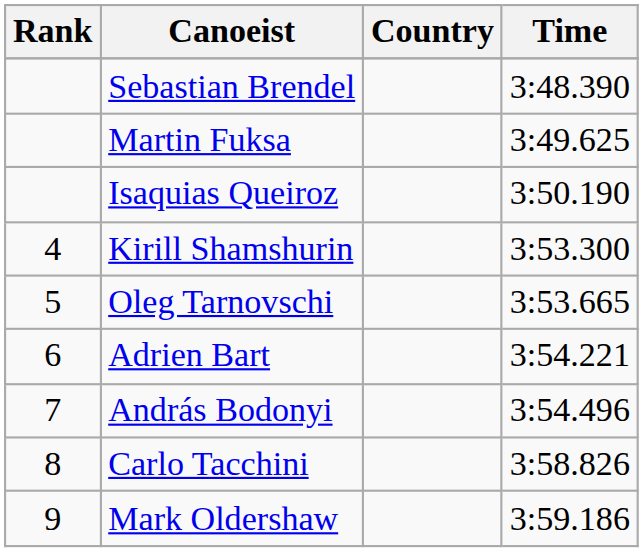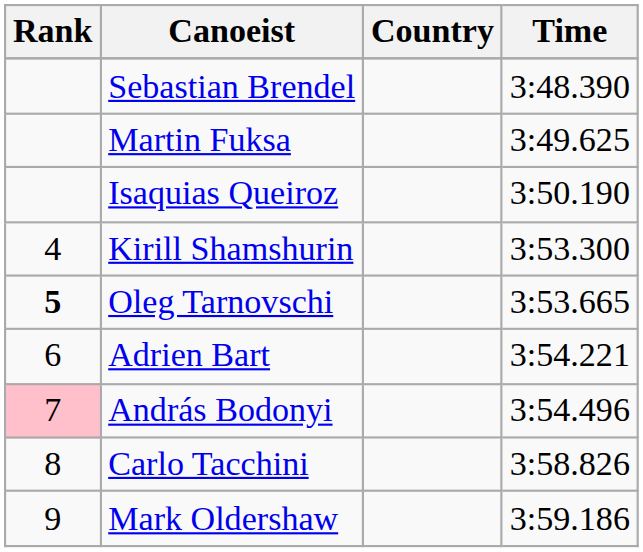(53, 301) normal -> (53, 301) bold
(53, 409) no background -> (53, 409) pink background
